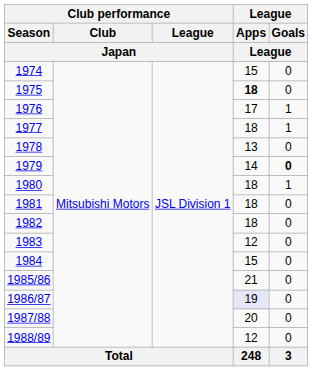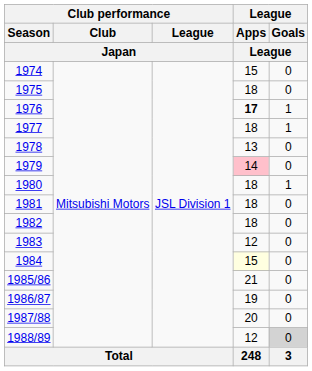(251, 90) bold -> (251, 90) normal
(251, 109) normal -> (251, 109) bold
(251, 166) no background -> (251, 166) pink background
(288, 166) bold -> (288, 166) normal
(251, 261) no background -> (251, 261) lightyellow background
(251, 299) lavender background -> (251, 299) no background
(288, 337) no background -> (288, 337) lightgrey background
